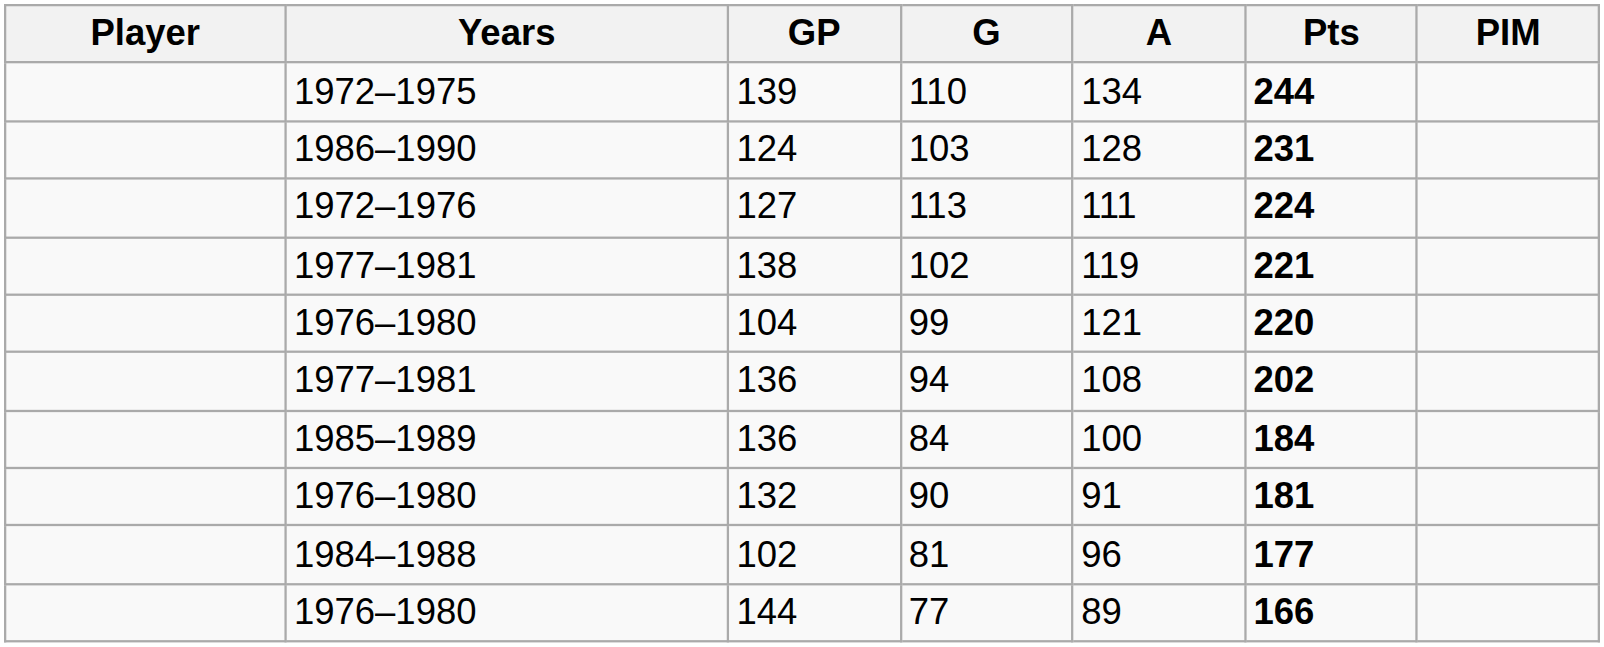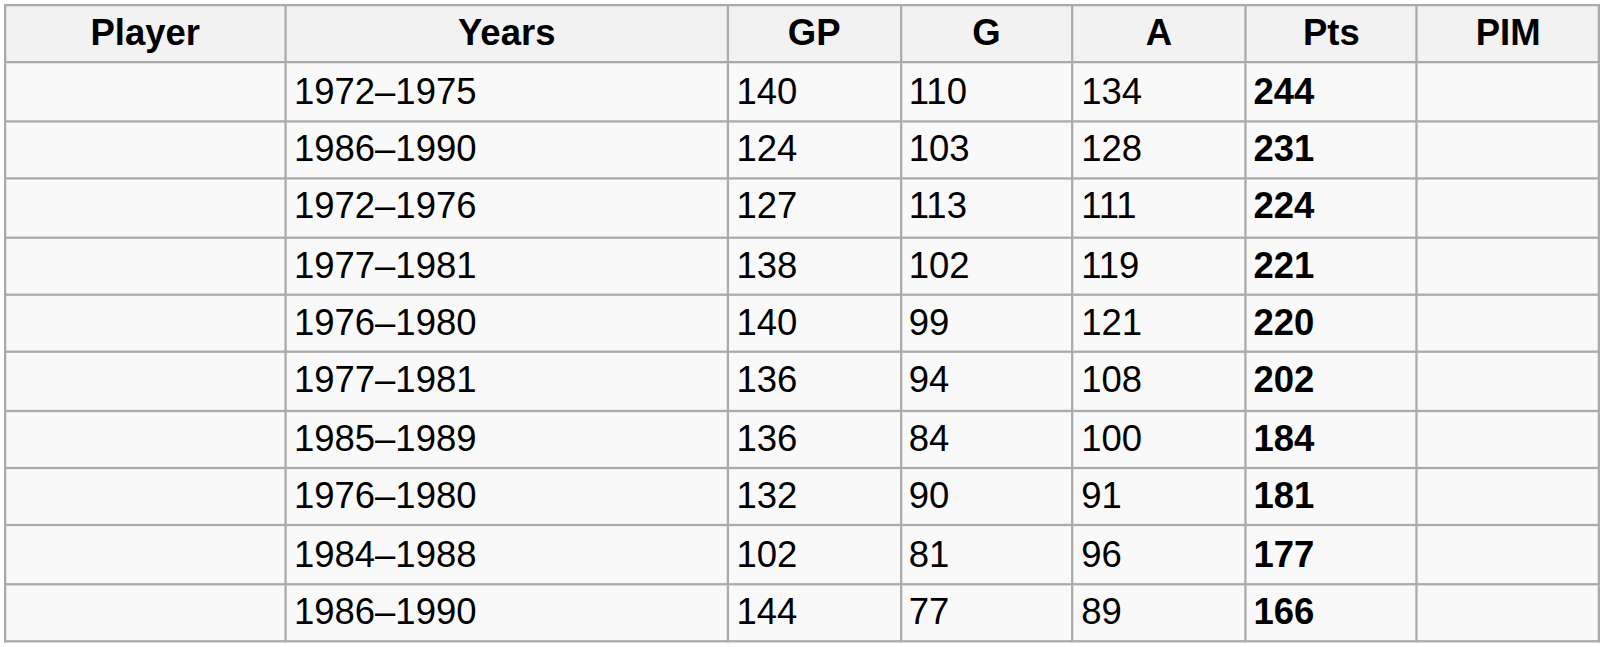(767, 91) 139 -> (767, 91) 140
(767, 322) 104 -> (767, 322) 140
(385, 611) 1976–1980 -> (385, 611) 1986–1990
